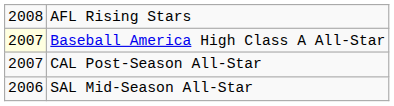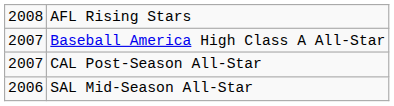(26, 40) lightyellow background -> (26, 40) no background
